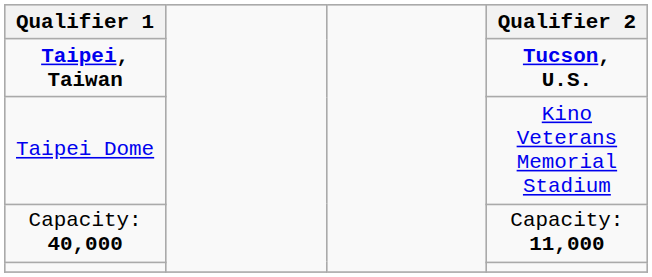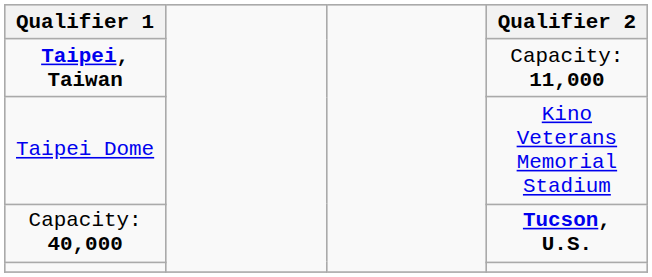(567, 68) Tucson, U.S. -> (567, 68) Capacity: 11,000
(567, 233) Capacity: 11,000 -> (567, 233) Tucson, U.S.
